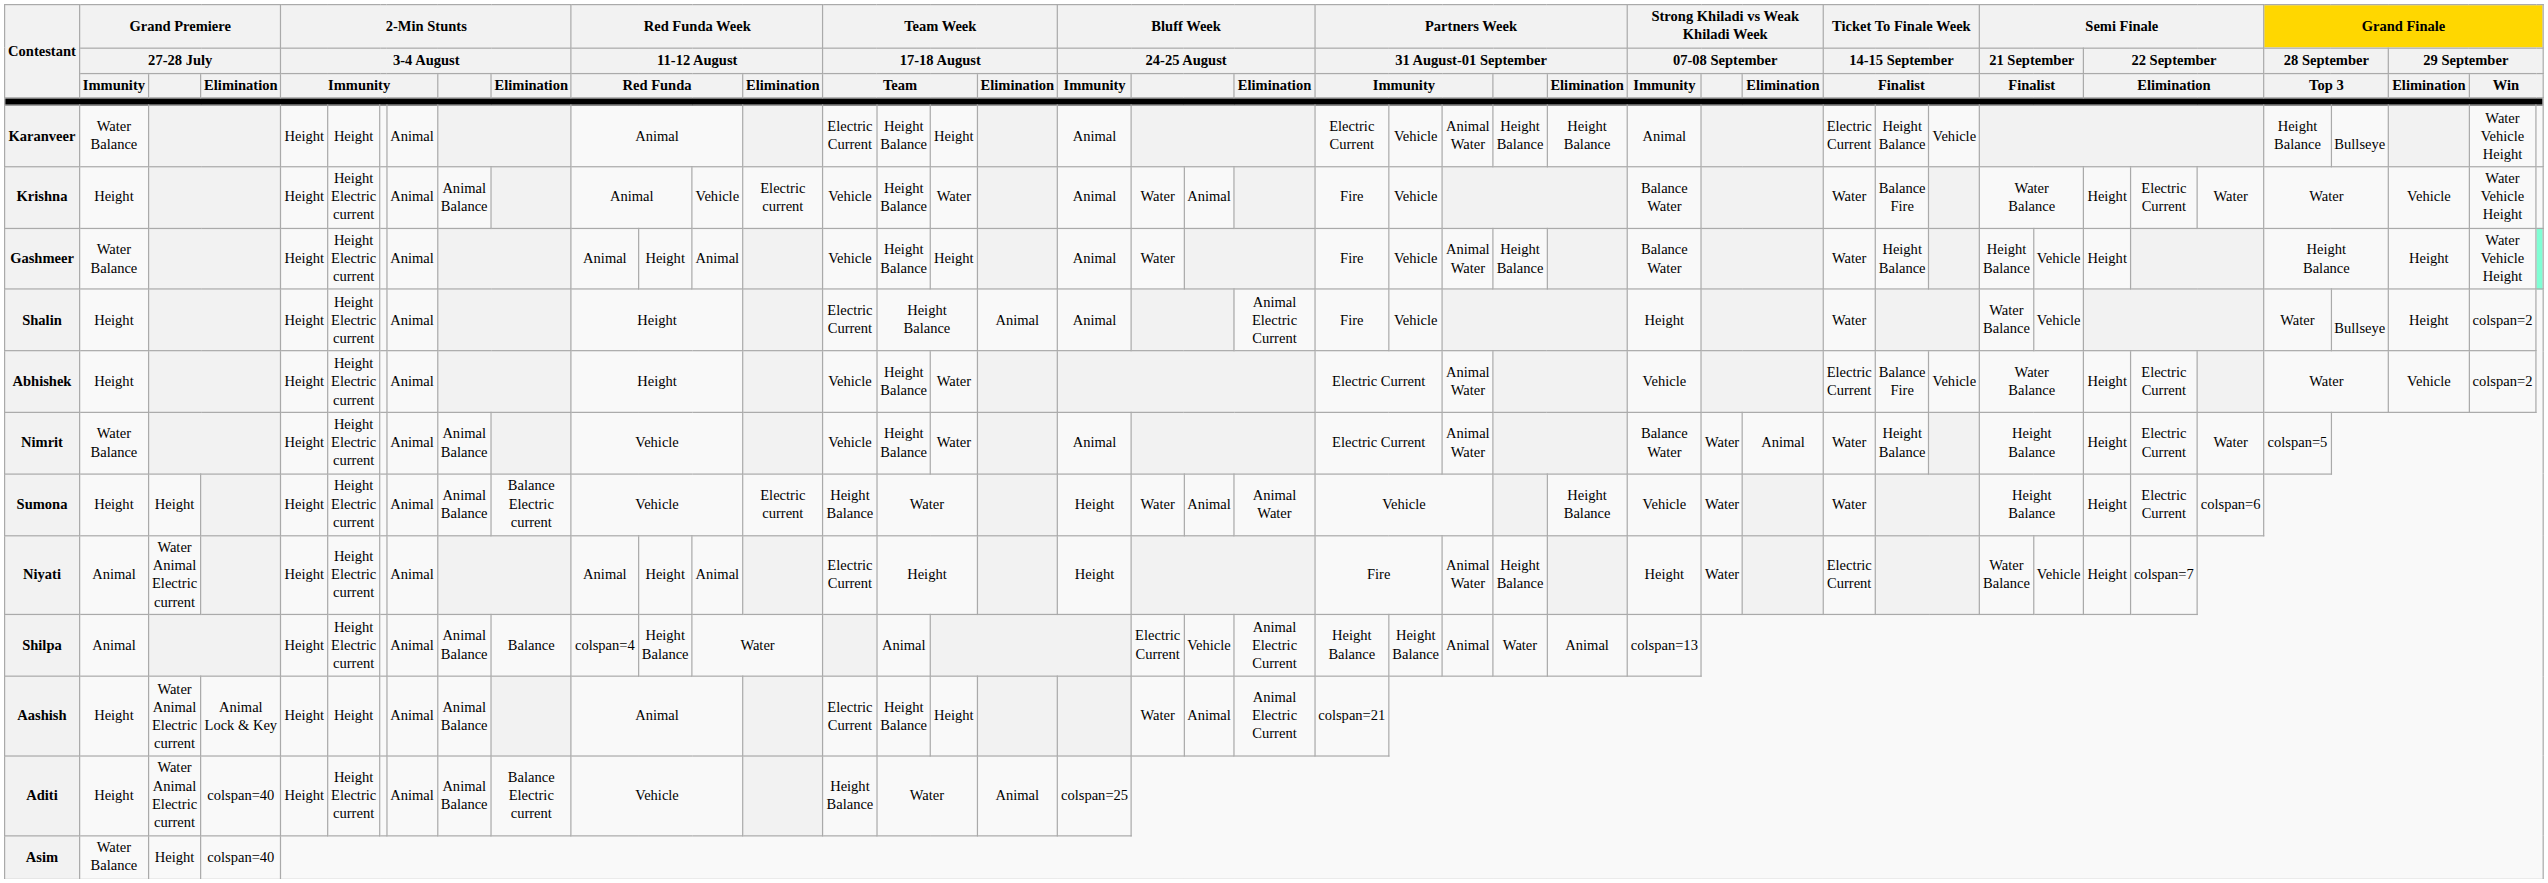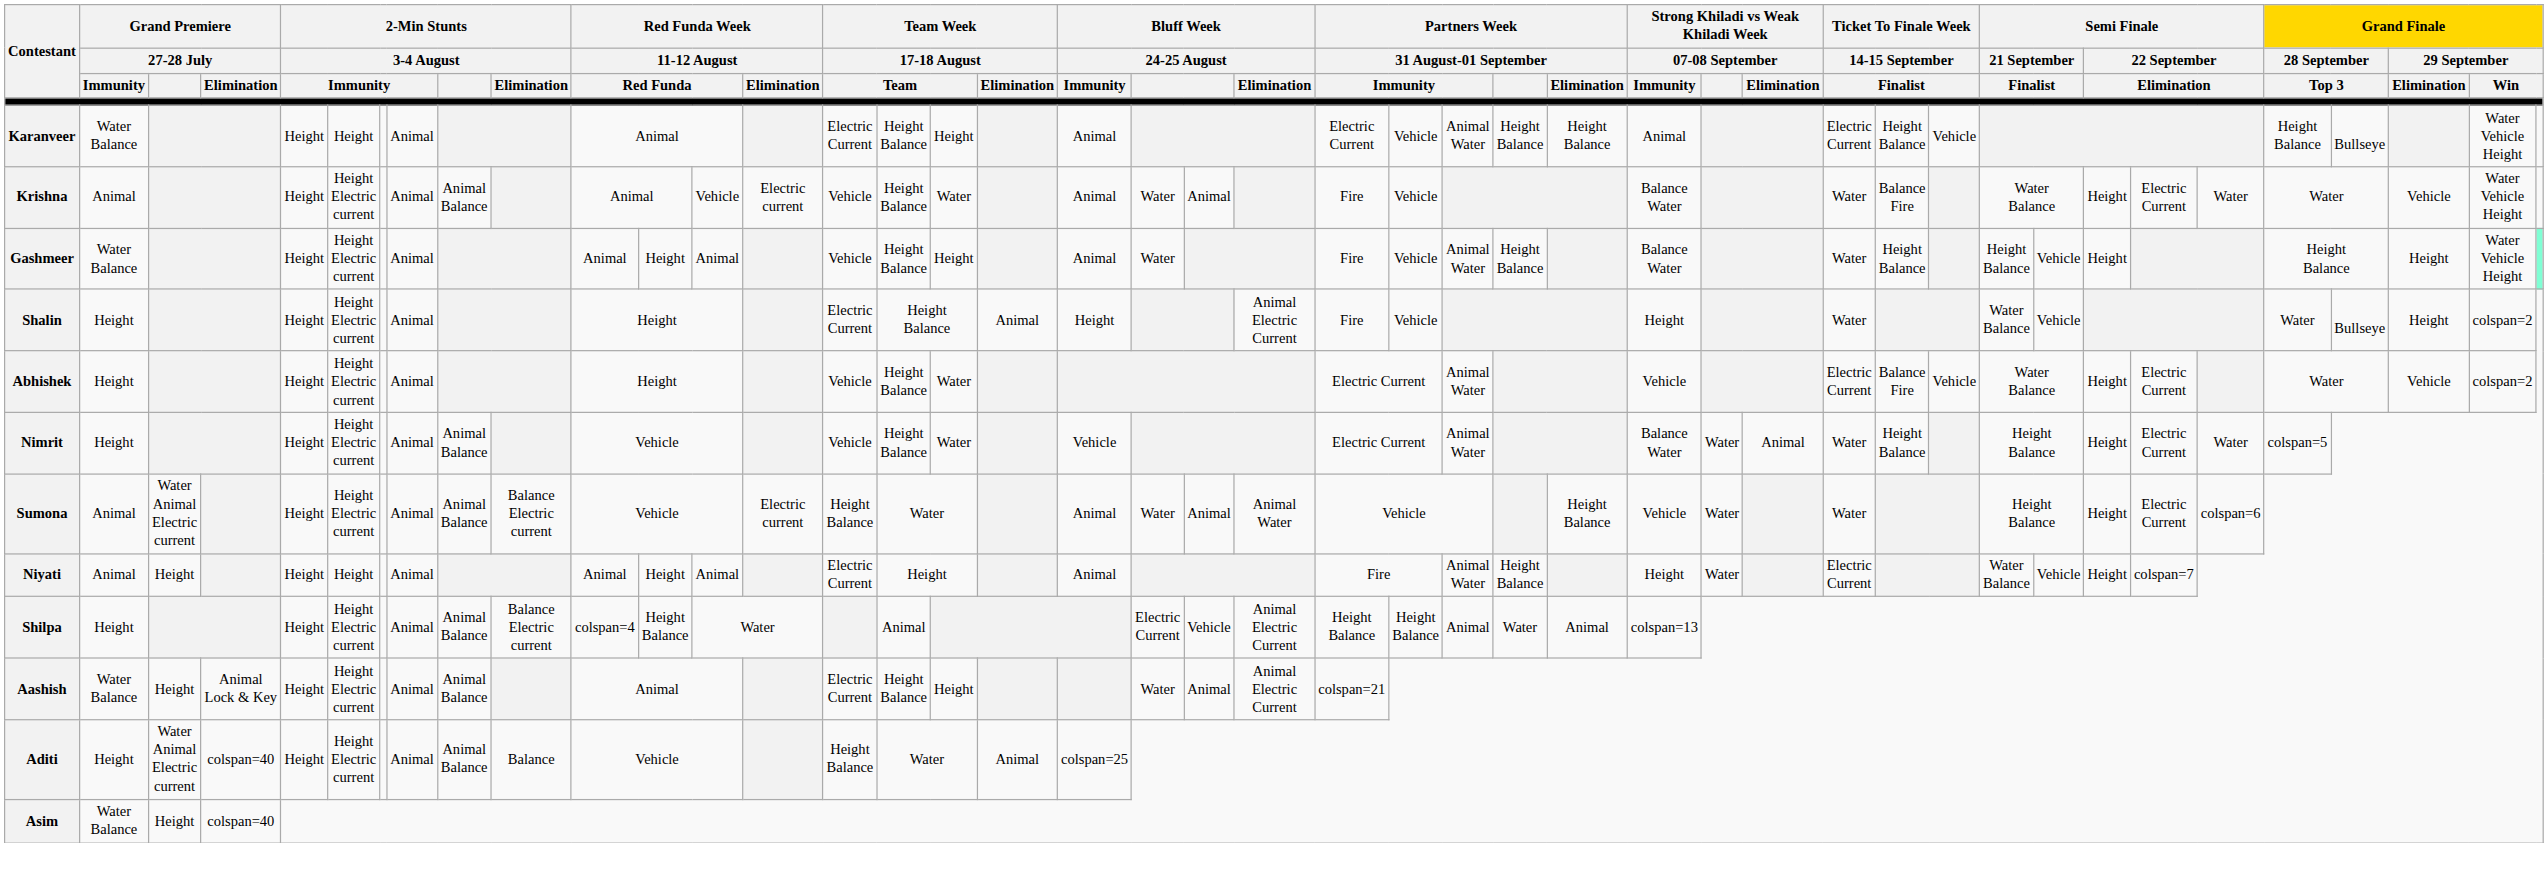(114, 197) Height -> (114, 197) Animal
(1095, 320) Animal -> (1095, 320) Height
(114, 443) Water Balance -> (114, 443) Height
(1095, 443) Animal -> (1095, 443) Vehicle
(114, 504) Height -> (114, 513) Animal
(175, 504) Height -> (175, 513) Water Animal Electric current
(1095, 504) Height -> (1095, 513) Animal
(175, 574) Water Animal Electric current -> (175, 574) Height
(354, 574) Height Electric current -> (354, 574) Height
(1095, 574) Height -> (1095, 574) Animal
(114, 645) Animal -> (114, 627) Height
(531, 645) Balance -> (531, 627) Balance Electric current
(114, 716) Height -> (114, 688) Water Balance
(175, 716) Water Animal Electric current -> (175, 688) Height
(354, 716) Height -> (354, 688) Height Electric current
(531, 795) Balance Electric current -> (531, 759) Balance
